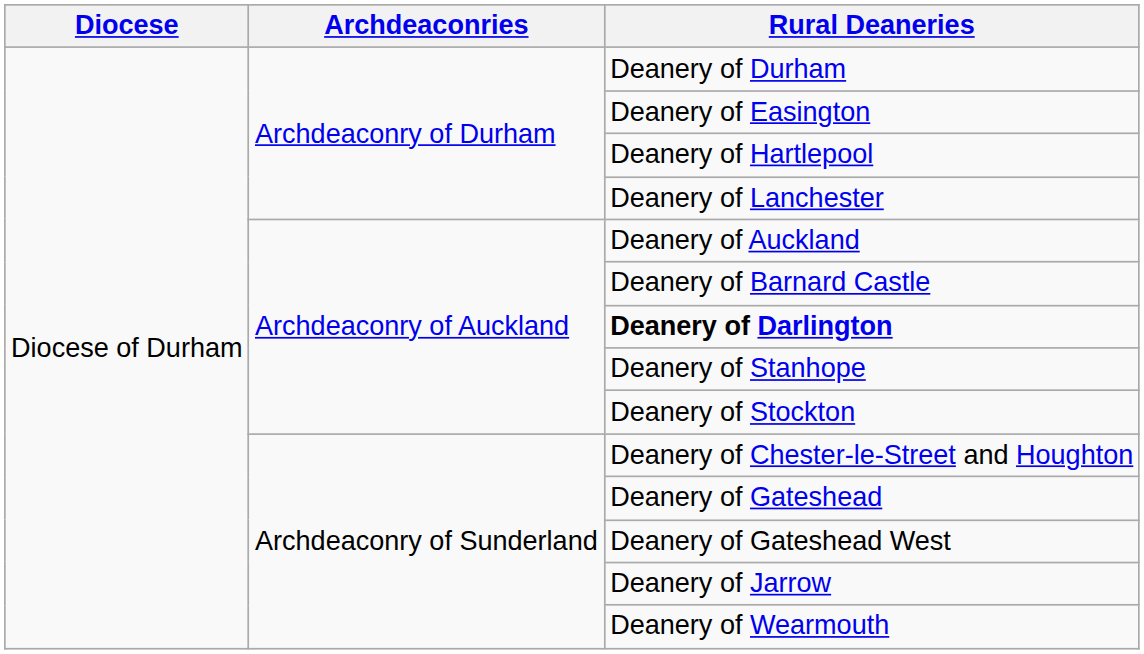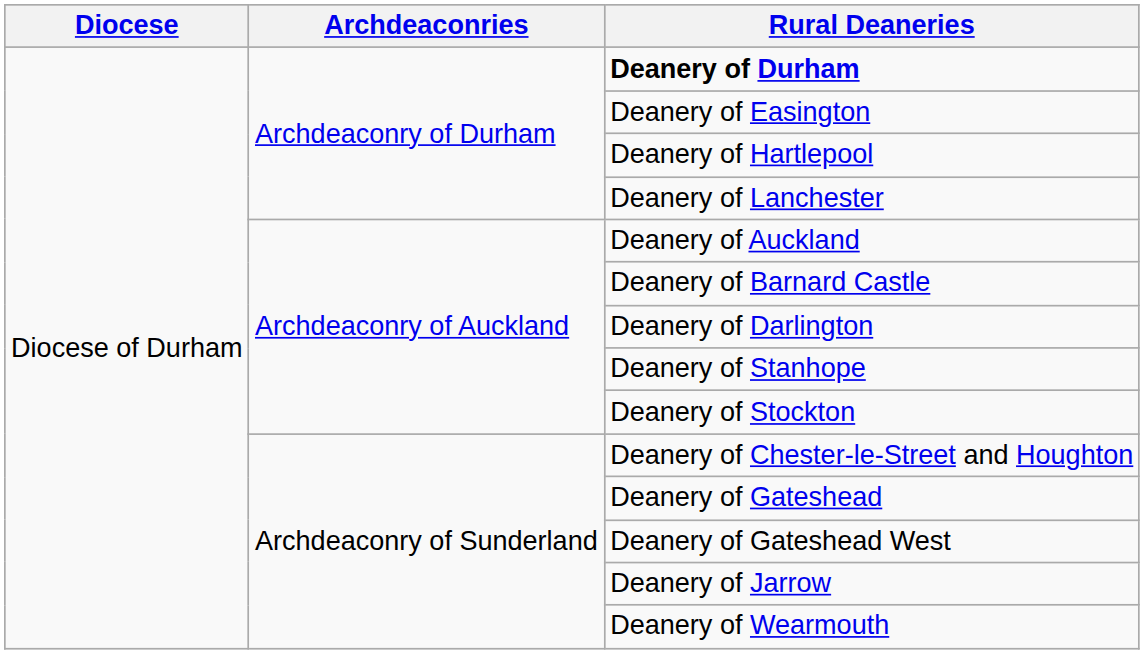(728, 68) normal -> (735, 68) bold
(751, 326) bold -> (742, 326) normal
